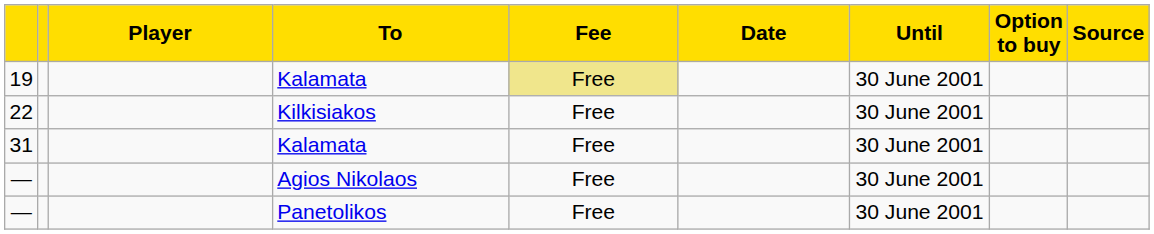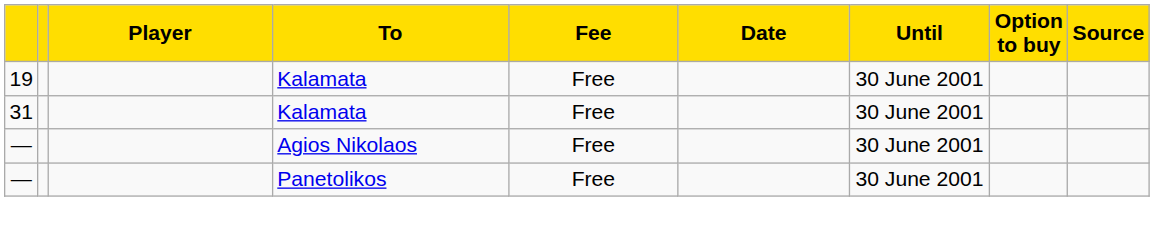(593, 78) khaki background -> (593, 78) no background
- row: (21, 111)
